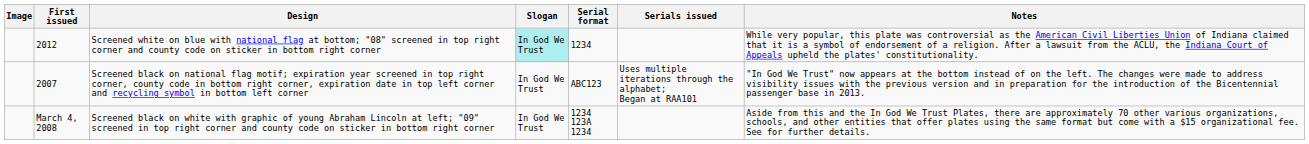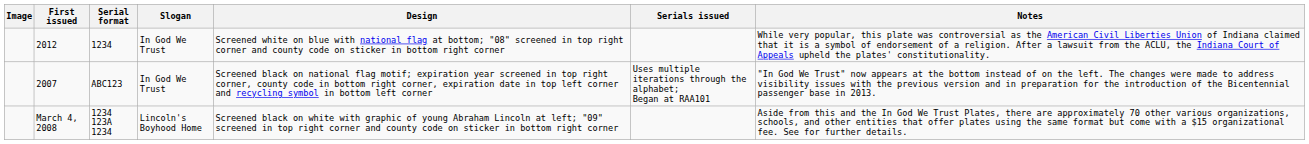columns swapped: (303, 16) <-> (593, 16)
(541, 45) paleturquoise background -> (163, 45) no background
(541, 123) In God We Trust -> (171, 123) Lincoln's Boyhood Home
